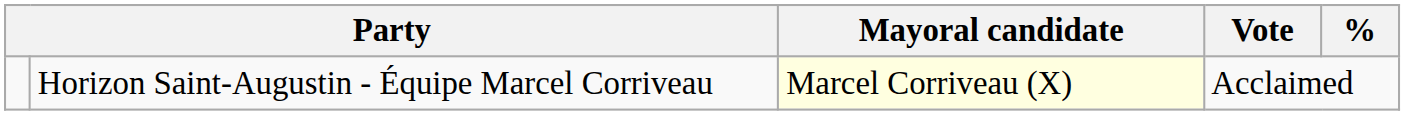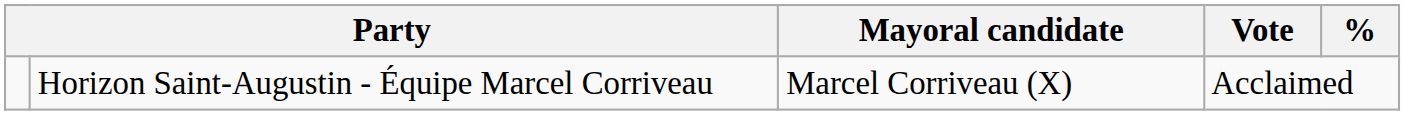(929, 82) lightyellow background -> (929, 82) no background
